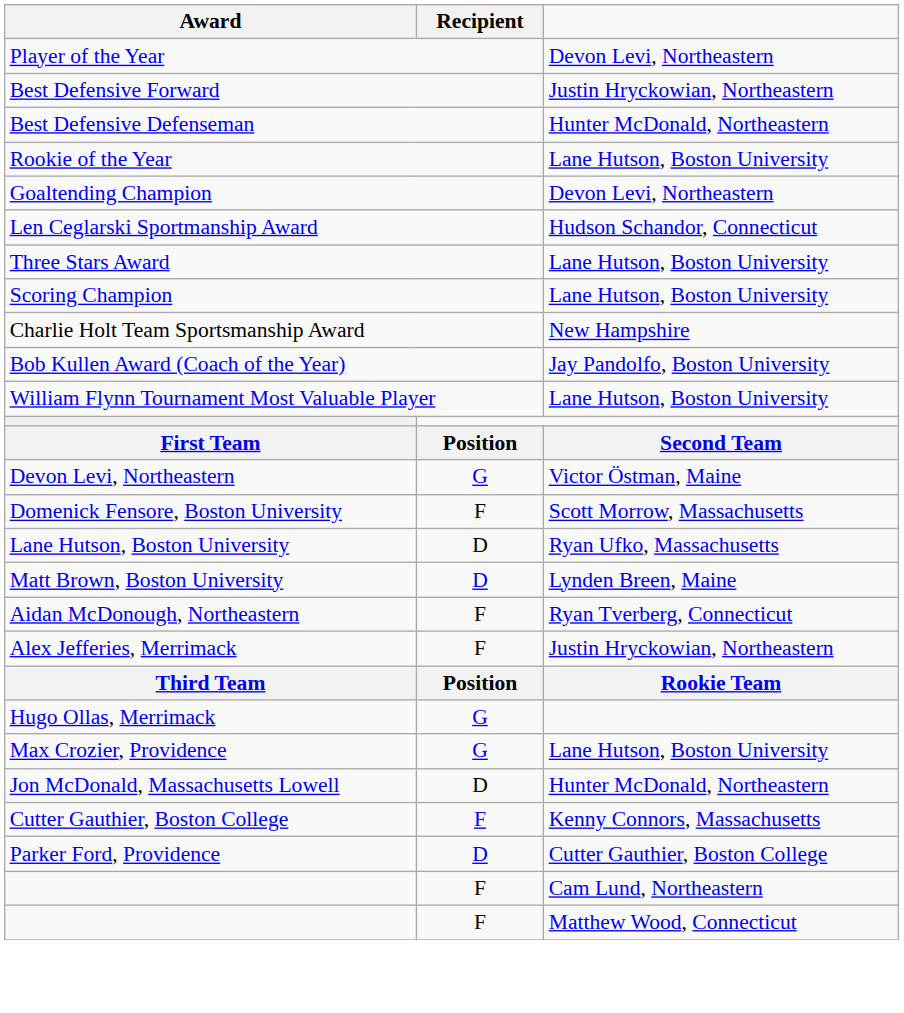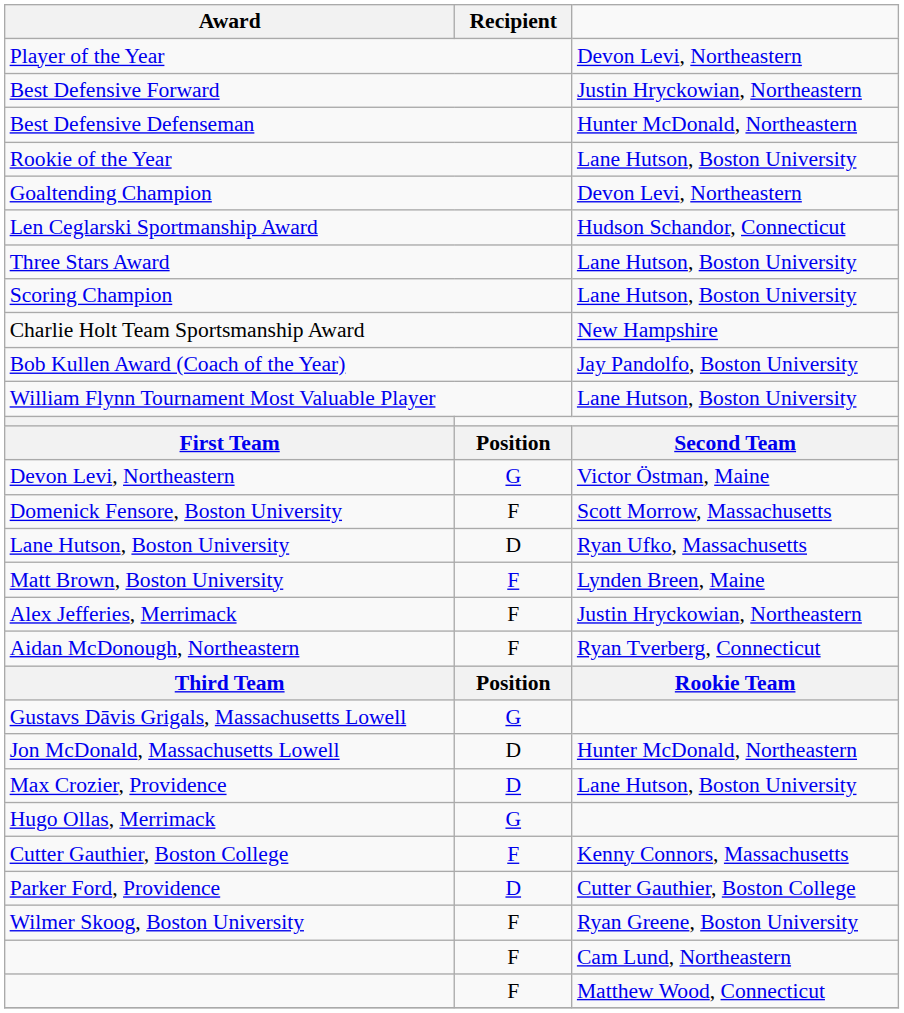(480, 579) D -> (513, 579) F
rows swapped: (123, 648) <-> (155, 613)
+ row: (208, 716)
rows swapped: (113, 716) <-> (175, 785)
(480, 750) G -> (513, 785) D
+ row: (157, 922)
